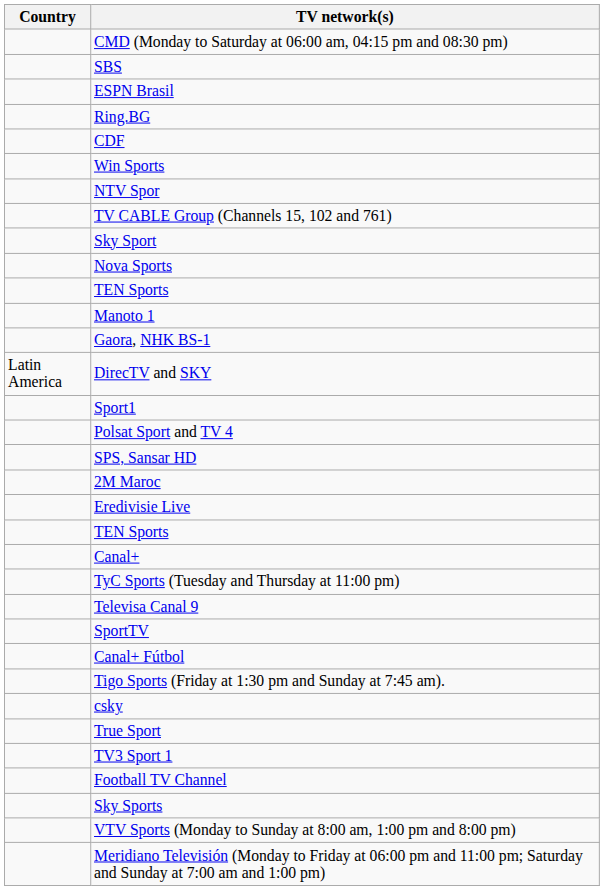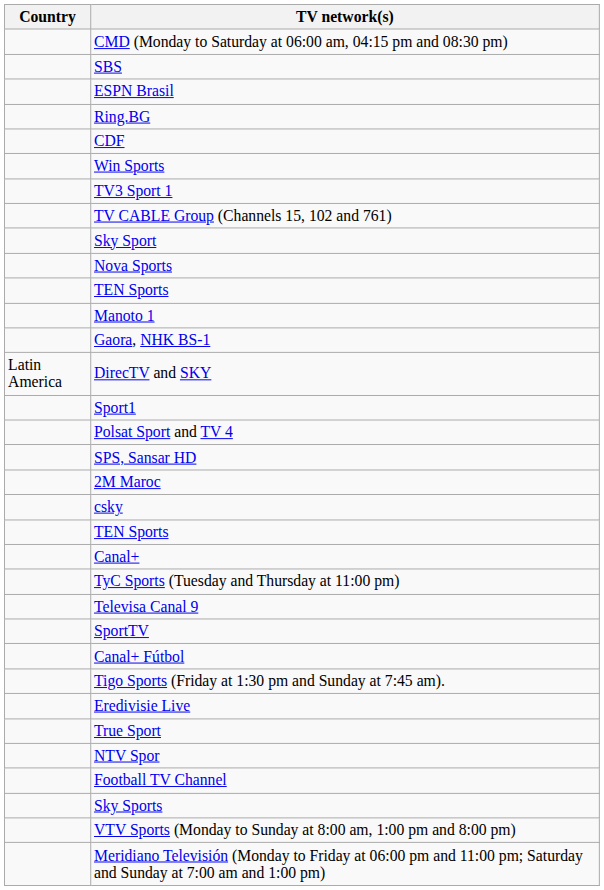(127, 191) NTV Spor -> (133, 191) TV3 Sport 1
(142, 507) Eredivisie Live -> (108, 507) csky
(108, 705) csky -> (142, 705) Eredivisie Live
(133, 755) TV3 Sport 1 -> (127, 755) NTV Spor
